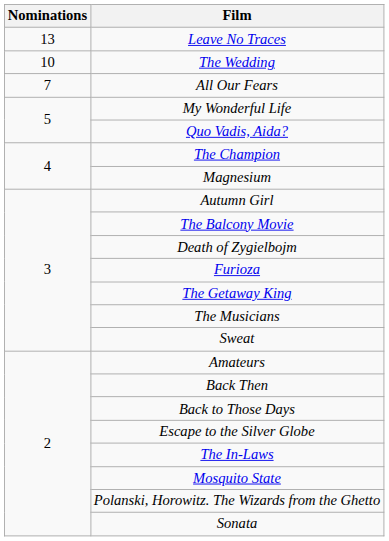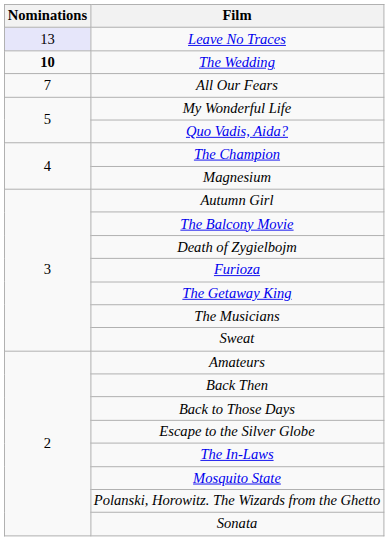(47, 39) no background -> (47, 39) lavender background
(47, 62) normal -> (47, 62) bold
